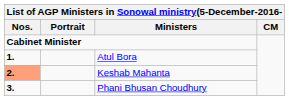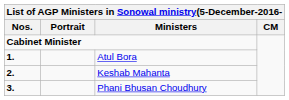(11, 73) lightsalmon background -> (11, 73) no background
